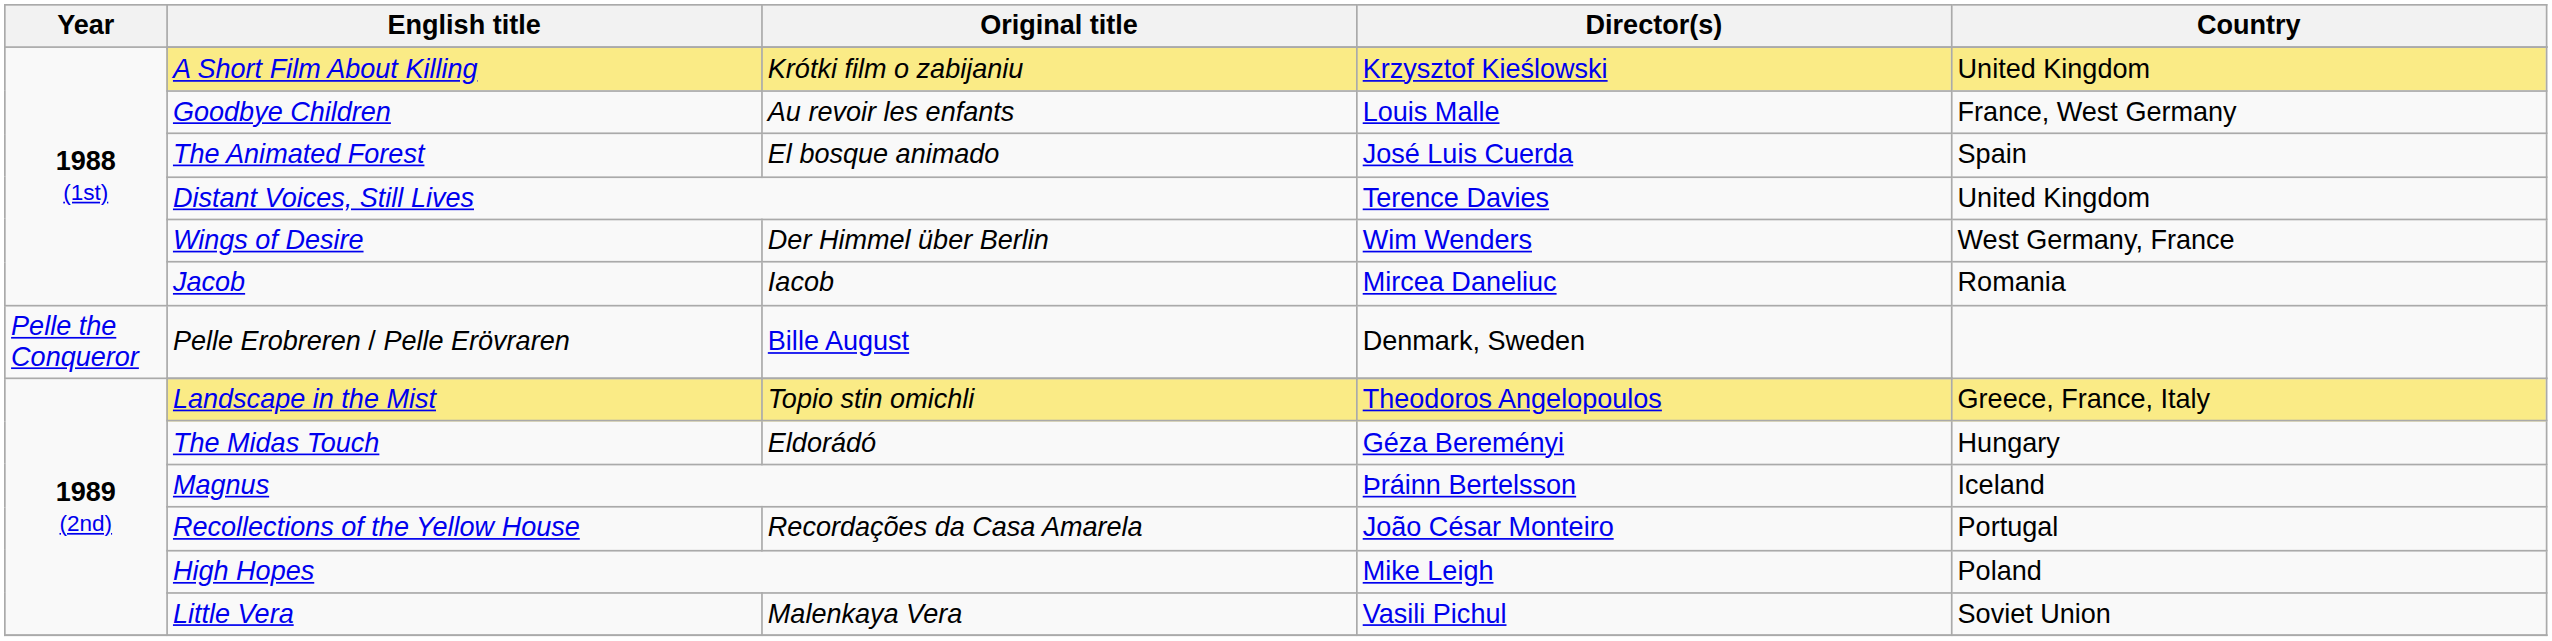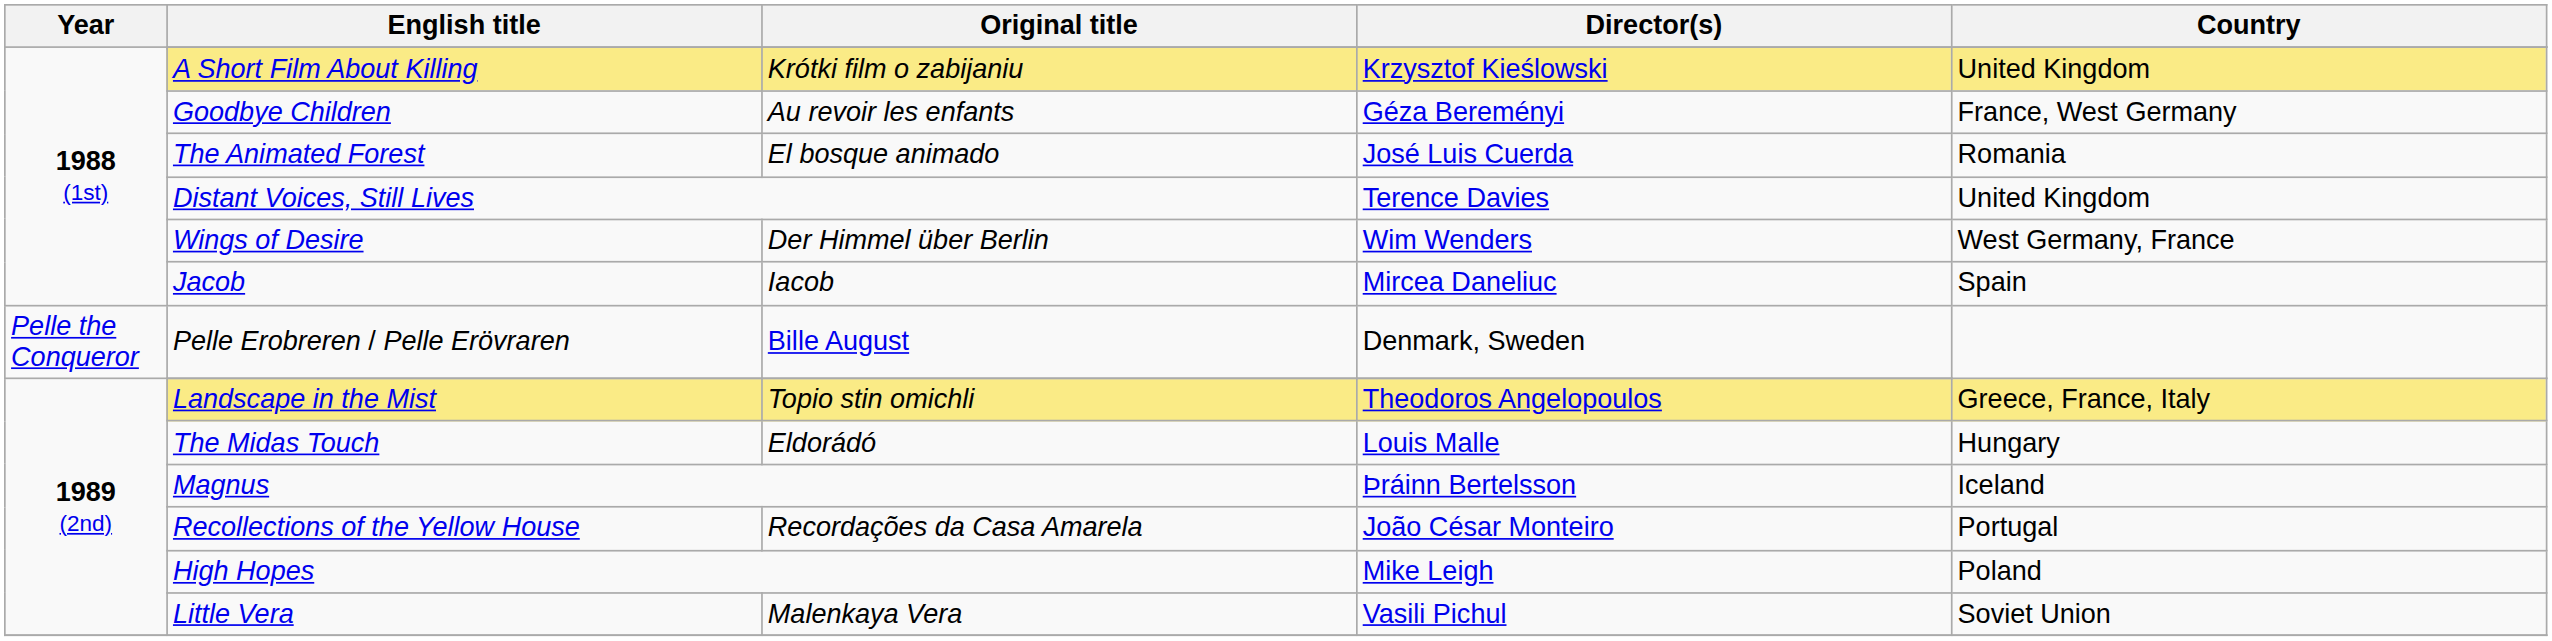(1431, 111) Louis Malle -> (1463, 111) Géza Bereményi
(1992, 154) Spain -> (2012, 154) Romania
(2012, 283) Romania -> (1992, 283) Spain
(1463, 442) Géza Bereményi -> (1431, 442) Louis Malle
